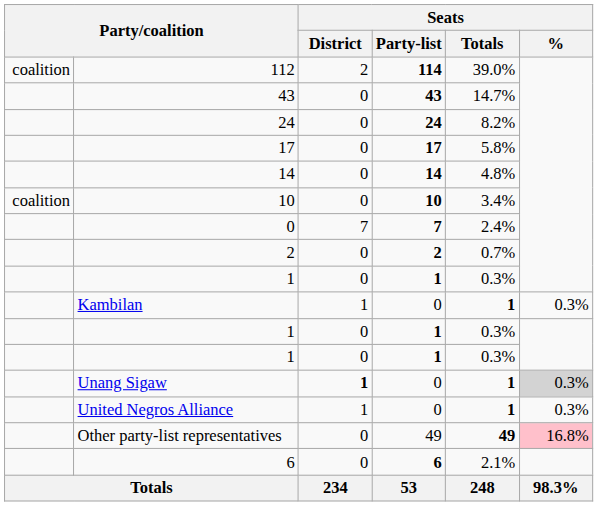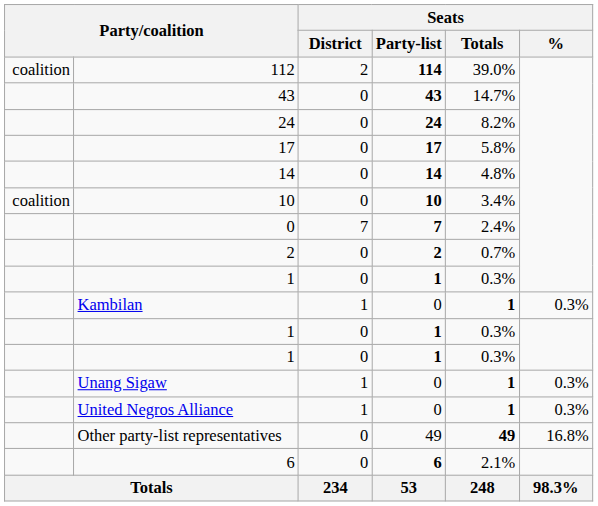(364, 383) bold -> (364, 383) normal
(572, 383) lightgrey background -> (572, 383) no background
(567, 435) pink background -> (567, 435) no background
